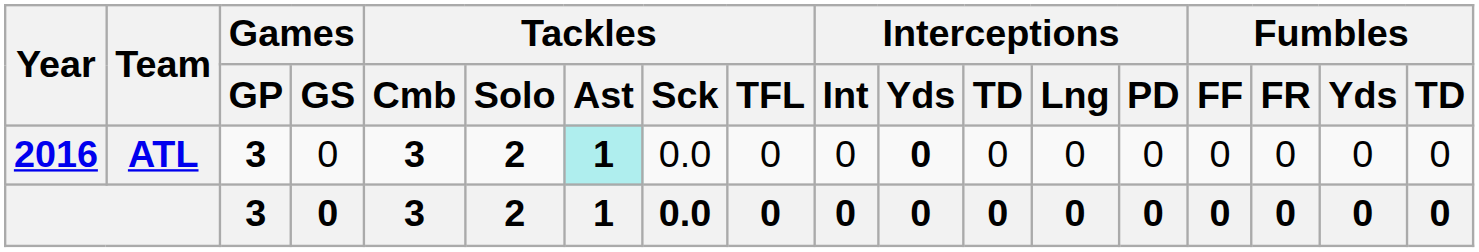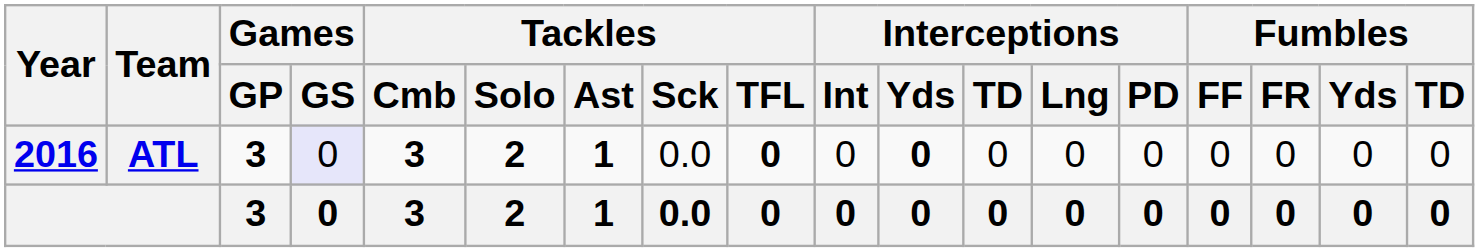(328, 154) no background -> (328, 154) lavender background
(603, 154) paleturquoise background -> (603, 154) no background
(770, 154) normal -> (770, 154) bold
